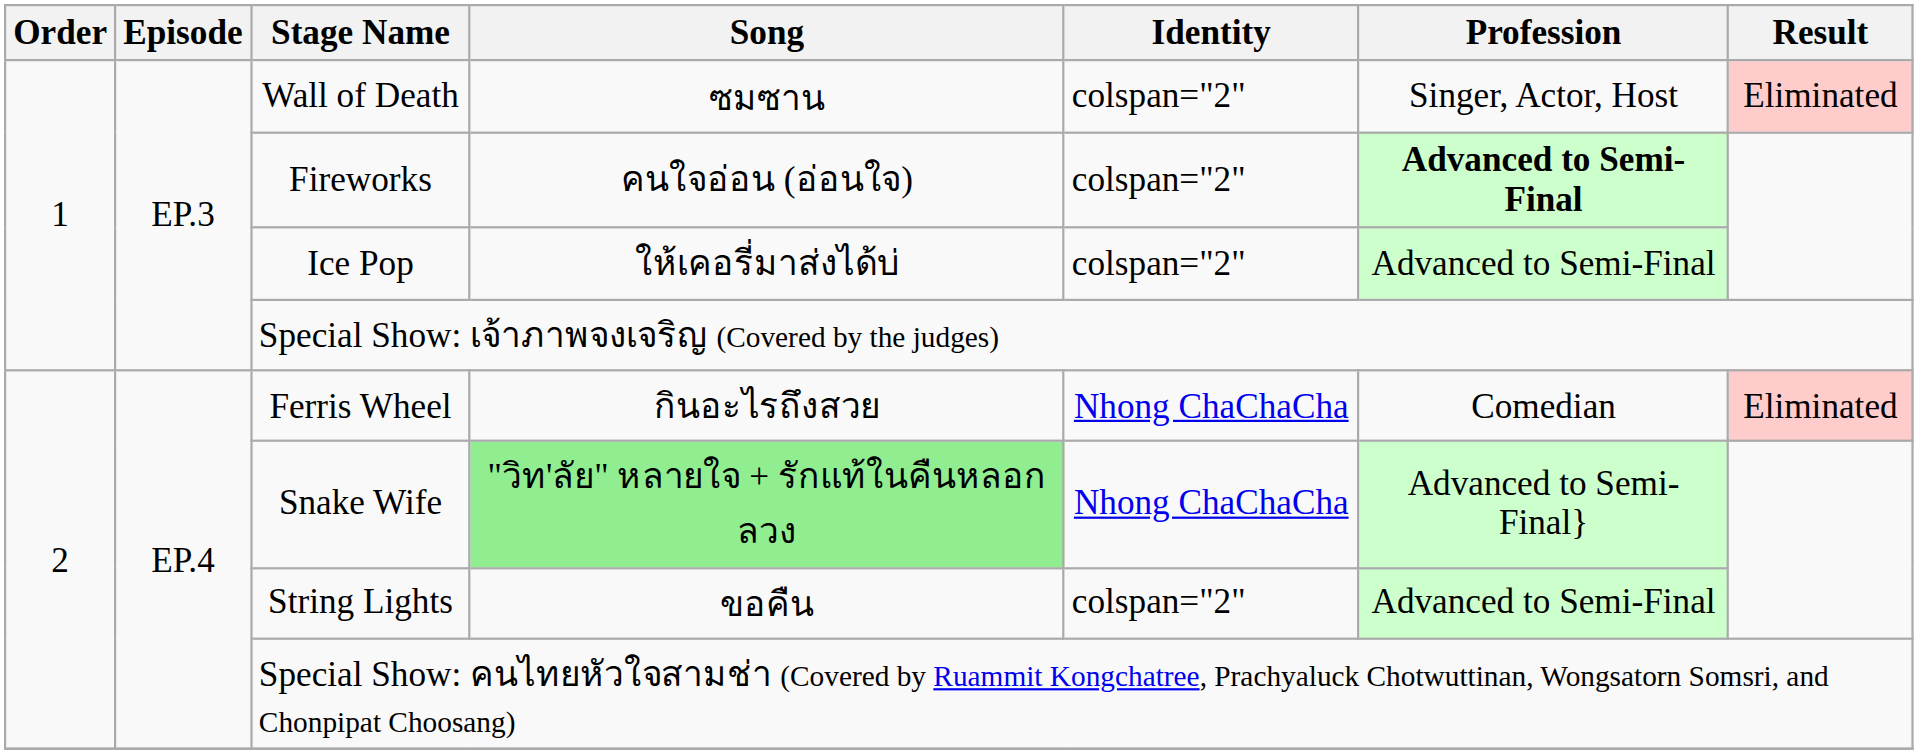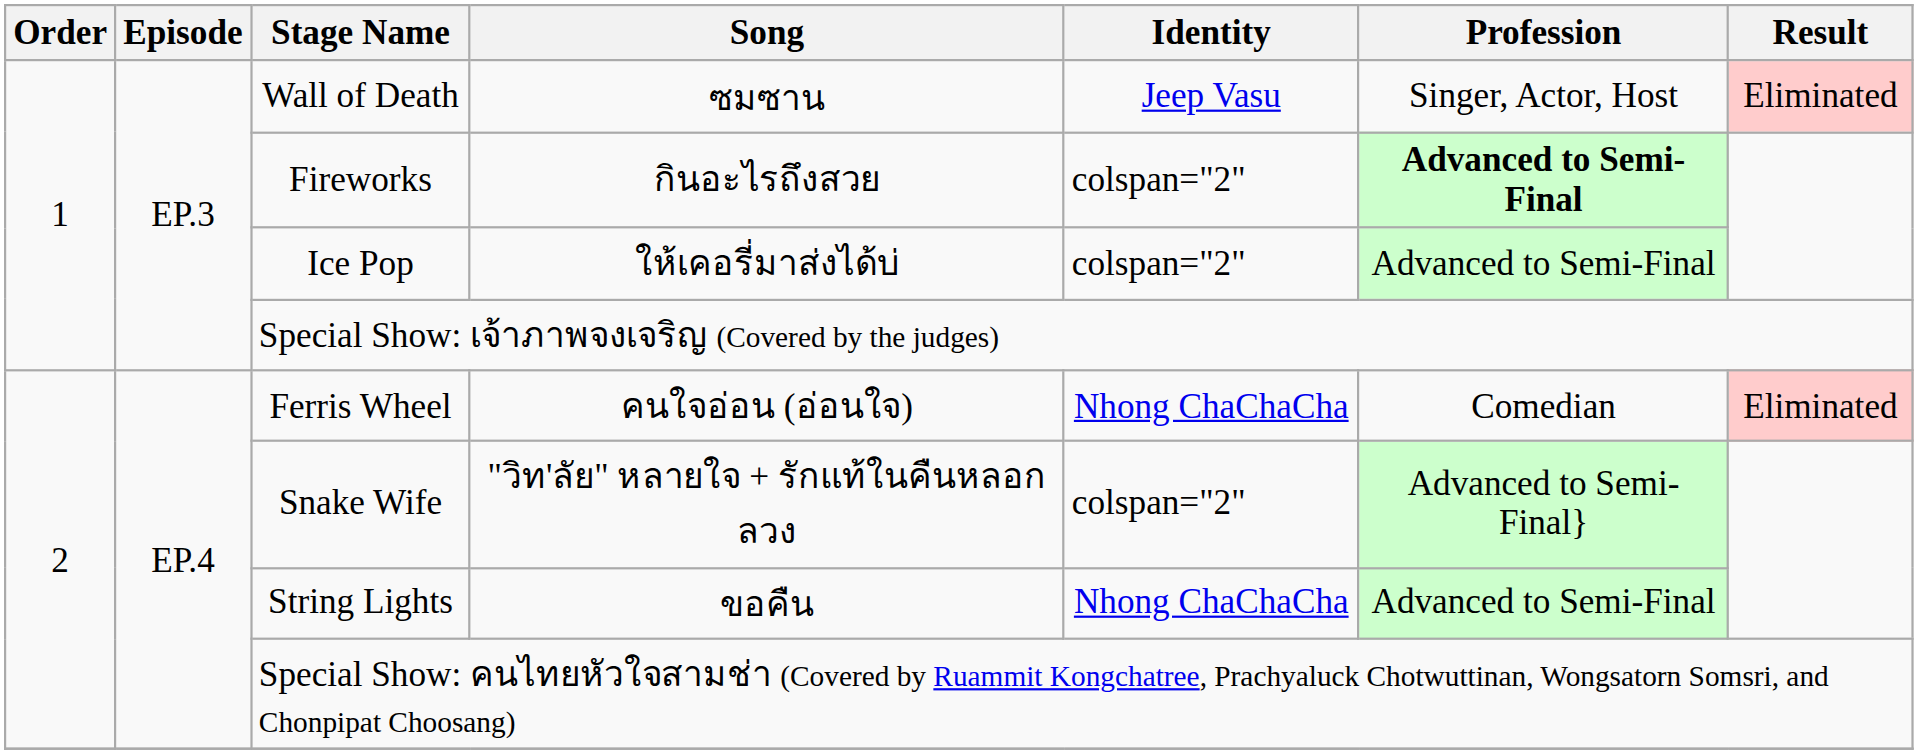(1159, 95) colspan="2" -> (1211, 95) Jeep Vasu
(767, 180) คนใจอ่อน (อ่อนใจ) -> (767, 180) กินอะไรถึงสวย
(767, 406) กินอะไรถึงสวย -> (767, 406) คนใจอ่อน (อ่อนใจ)
(767, 504) lightgreen background -> (767, 504) no background
(1211, 503) Nhong ChaChaCha -> (1159, 503) colspan="2"
(1159, 602) colspan="2" -> (1211, 602) Nhong ChaChaCha
